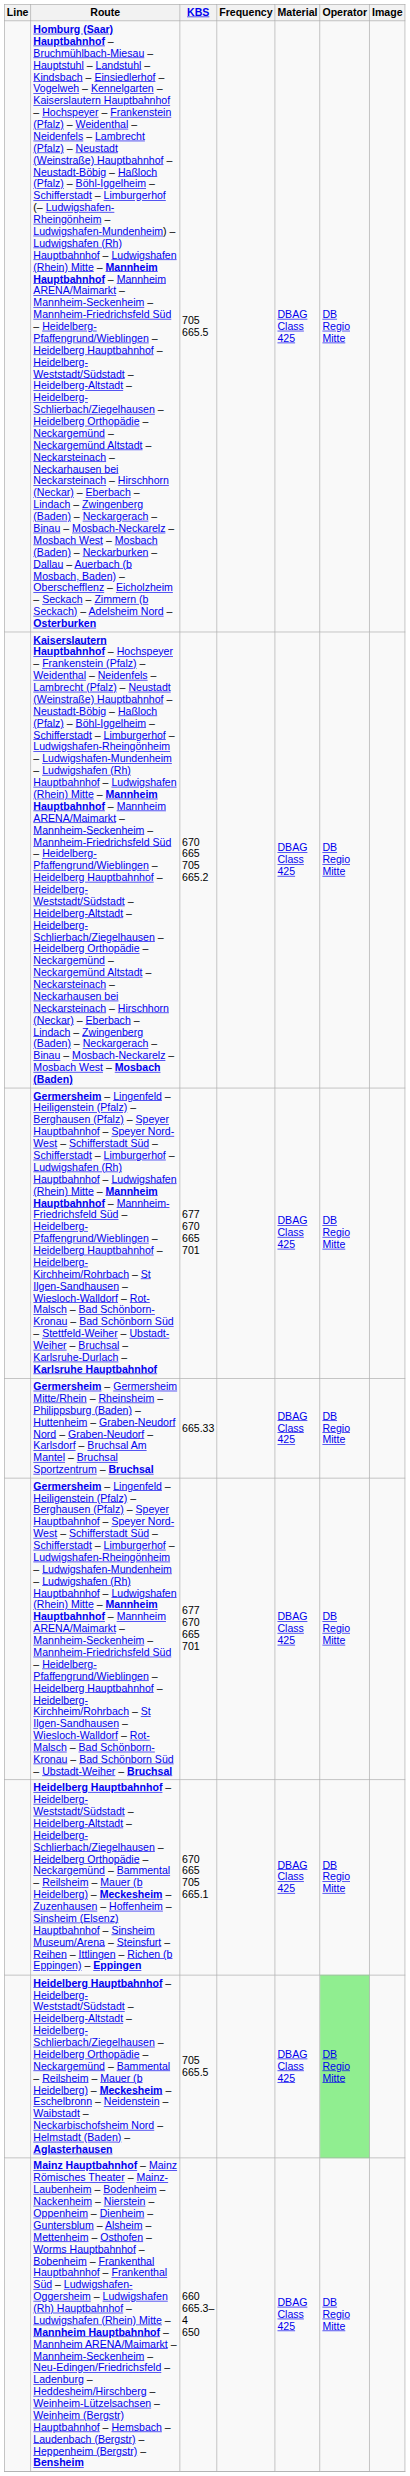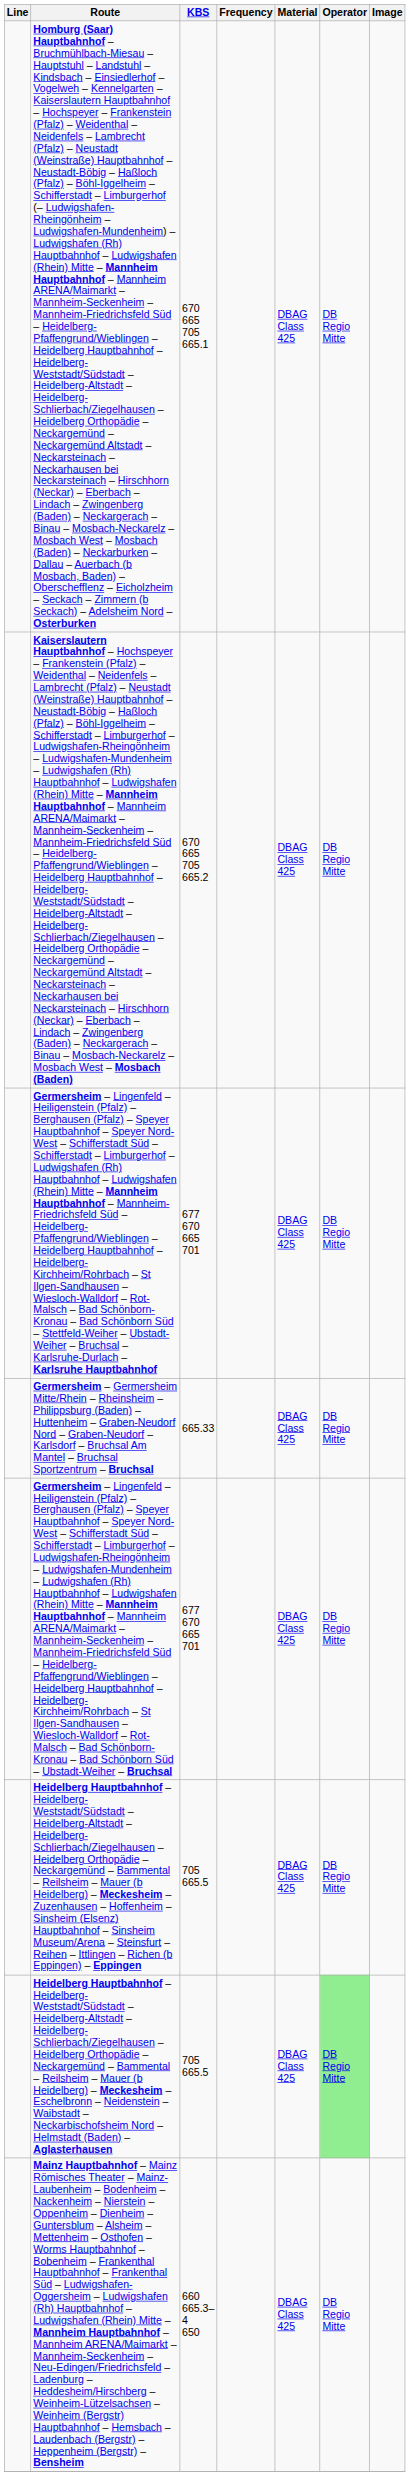(195, 326) 705 665.5 -> (195, 326) 670 665 705 665.1
(195, 1877) 670 665 705 665.1 -> (195, 1877) 705 665.5
